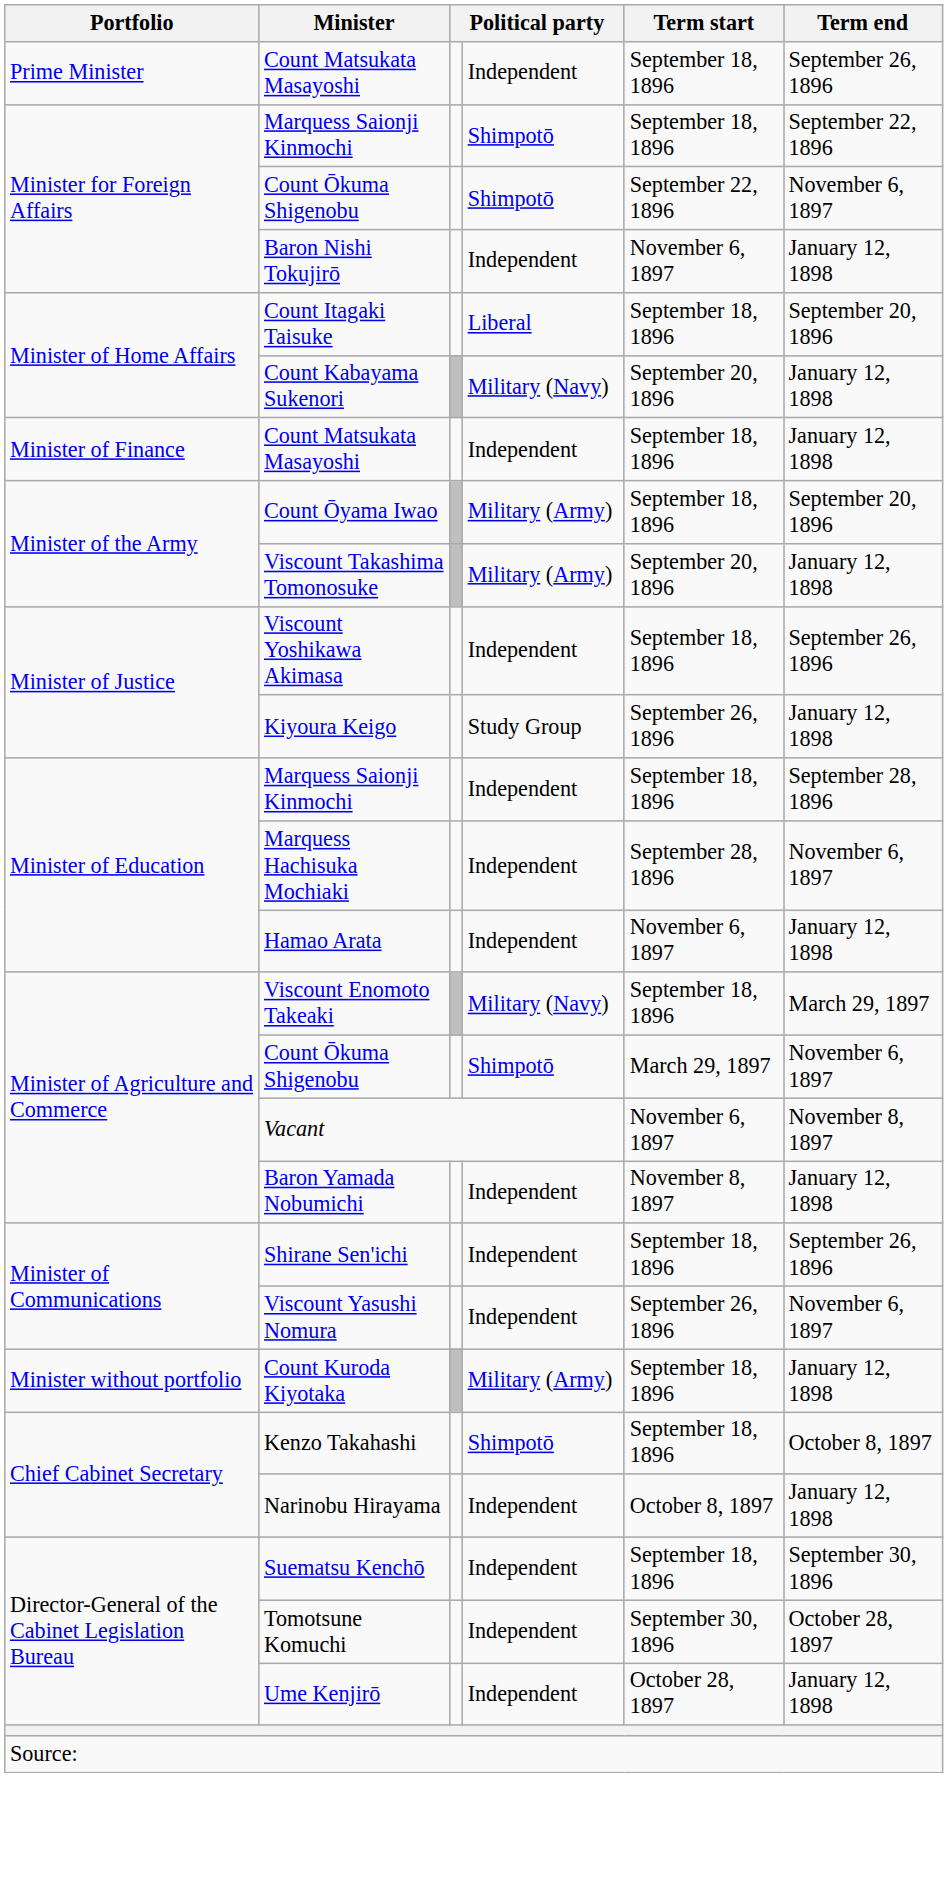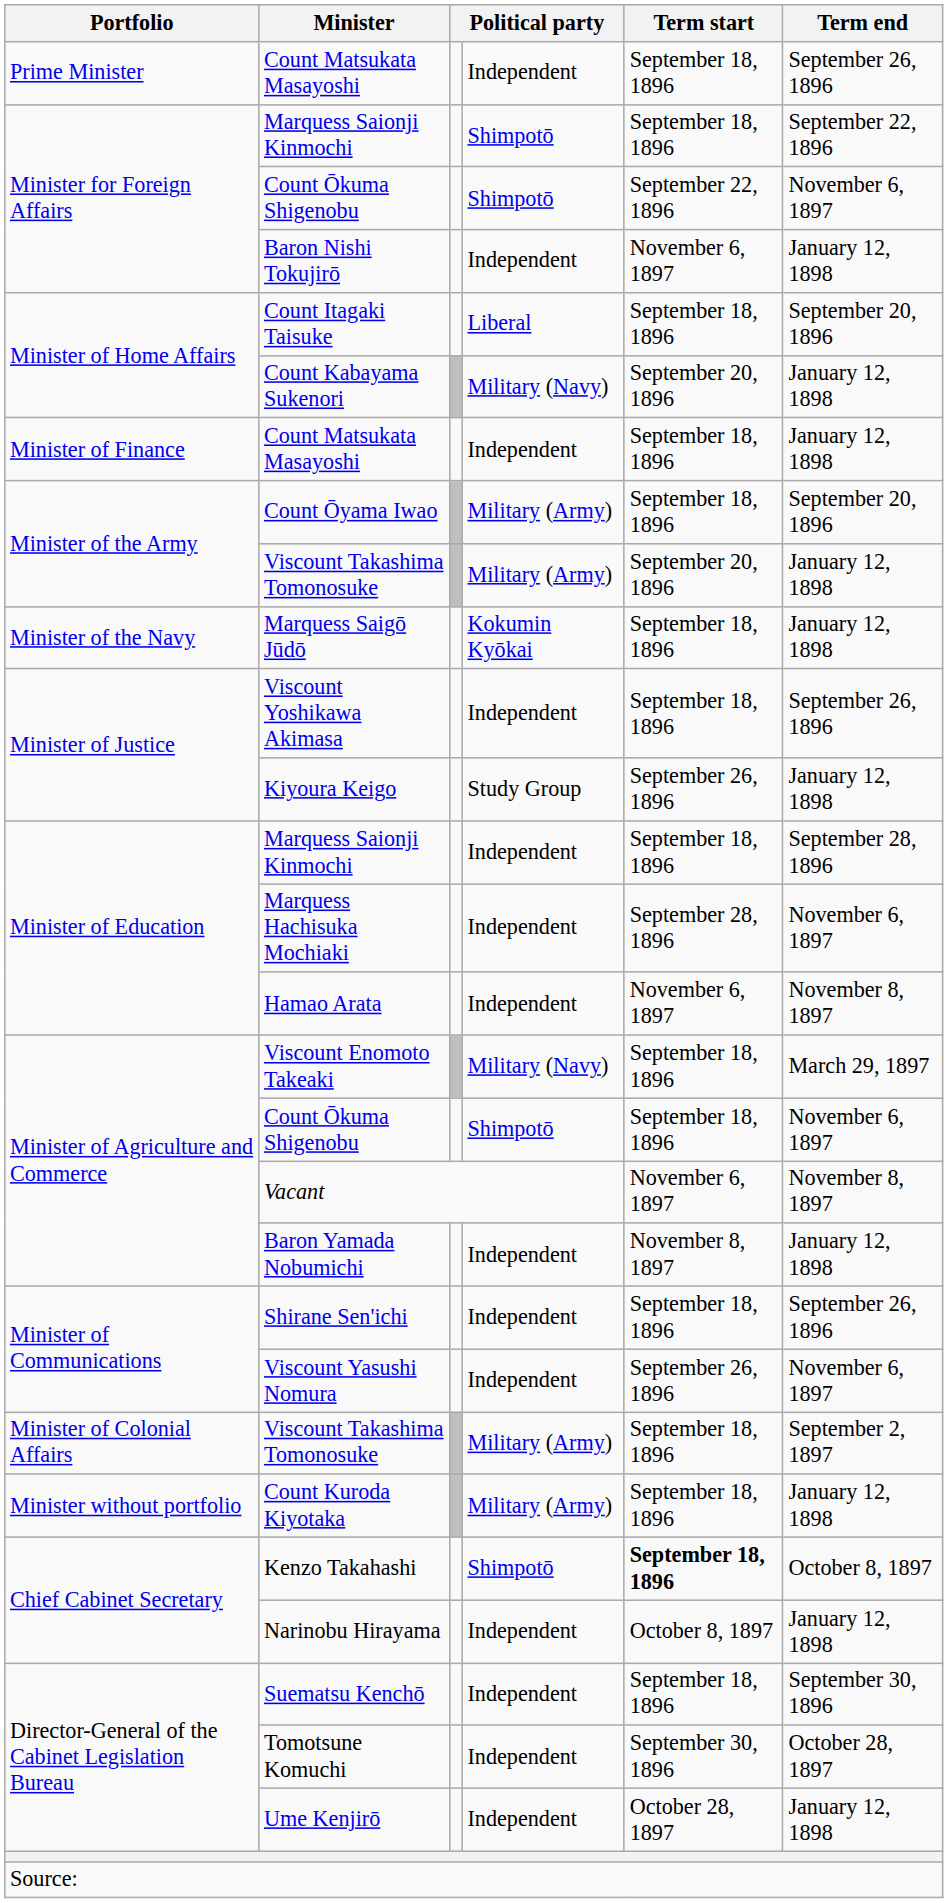+ row: (103, 637)
(840, 941) January 12, 1898 -> (846, 1003) November 8, 1897
(700, 1066) March 29, 1897 -> (694, 1129) September 18, 1896
+ row: (100, 1443)
(694, 1443) normal -> (697, 1568) bold
